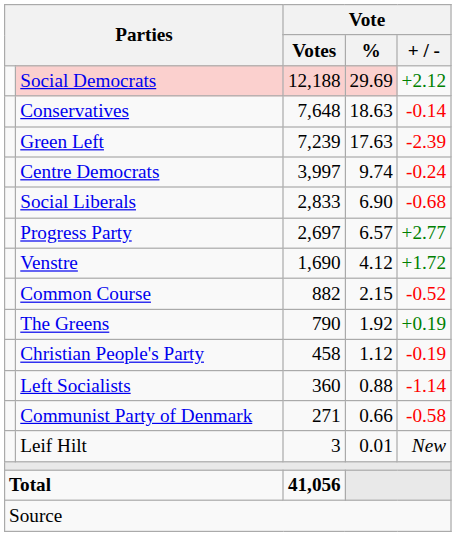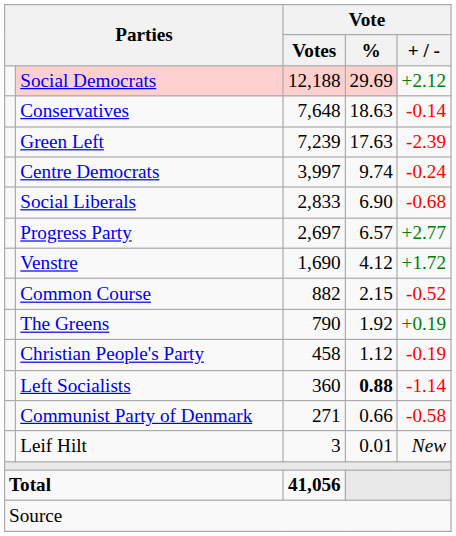(376, 385) normal -> (376, 385) bold
